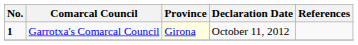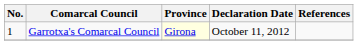(10, 31) bold -> (10, 31) normal
